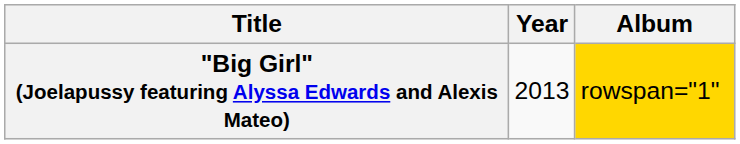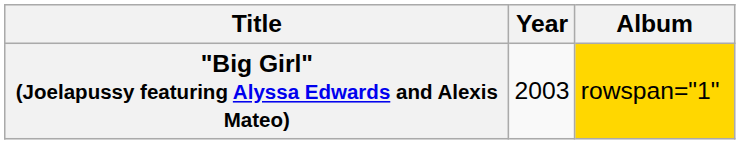(542, 90) 2013 -> (542, 90) 2003
